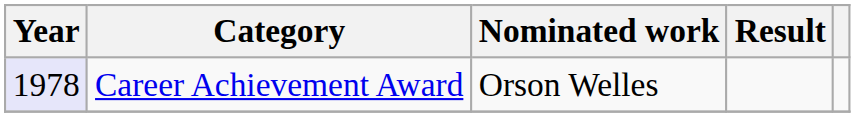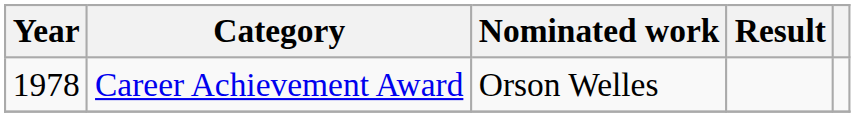(46, 84) lavender background -> (46, 84) no background
